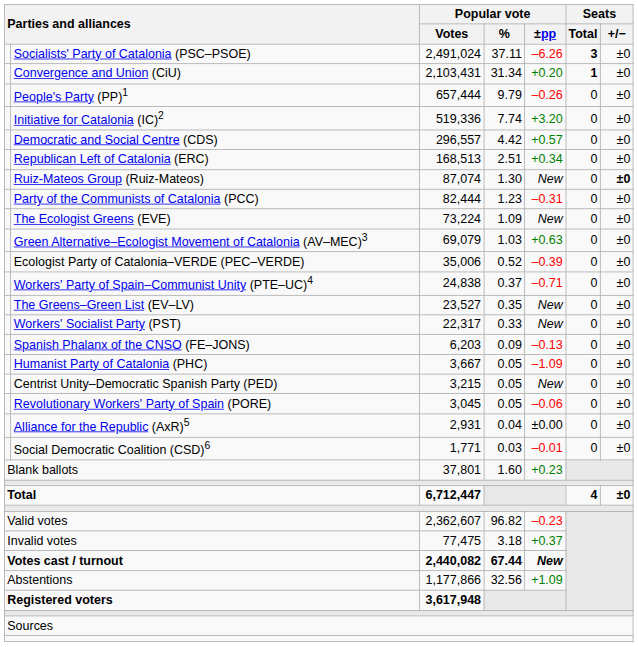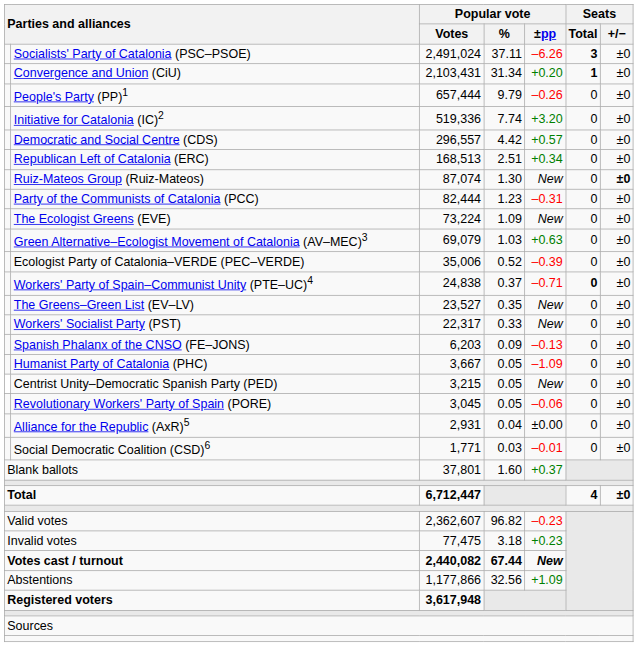(594, 283) normal -> (594, 283) bold
(547, 470) +0.23 -> (547, 470) +0.37
(547, 540) +0.37 -> (547, 540) +0.23
